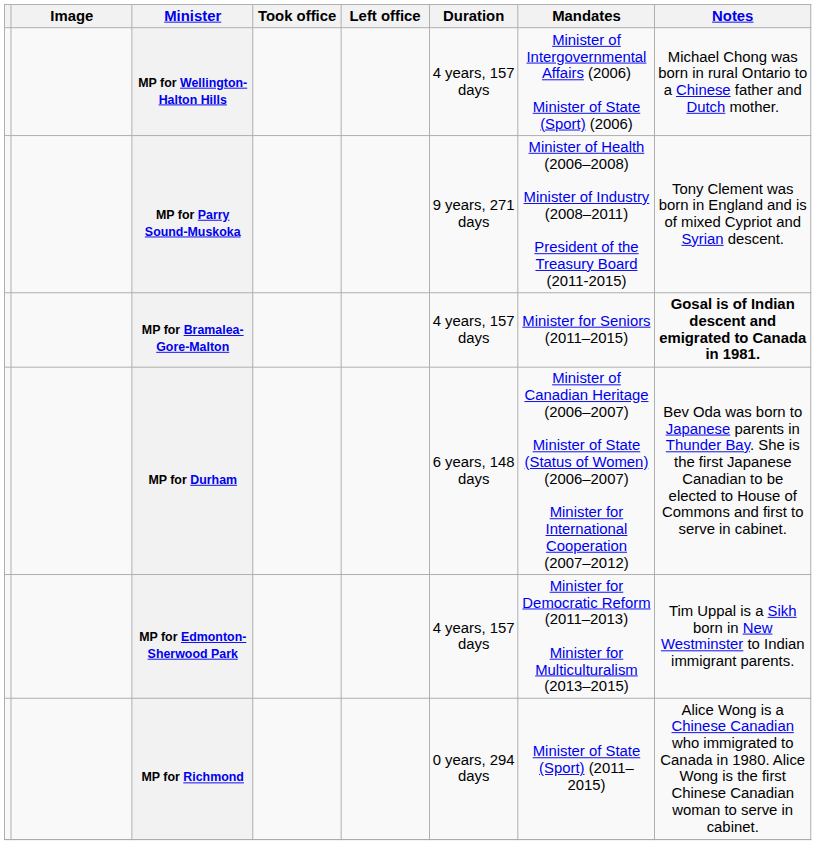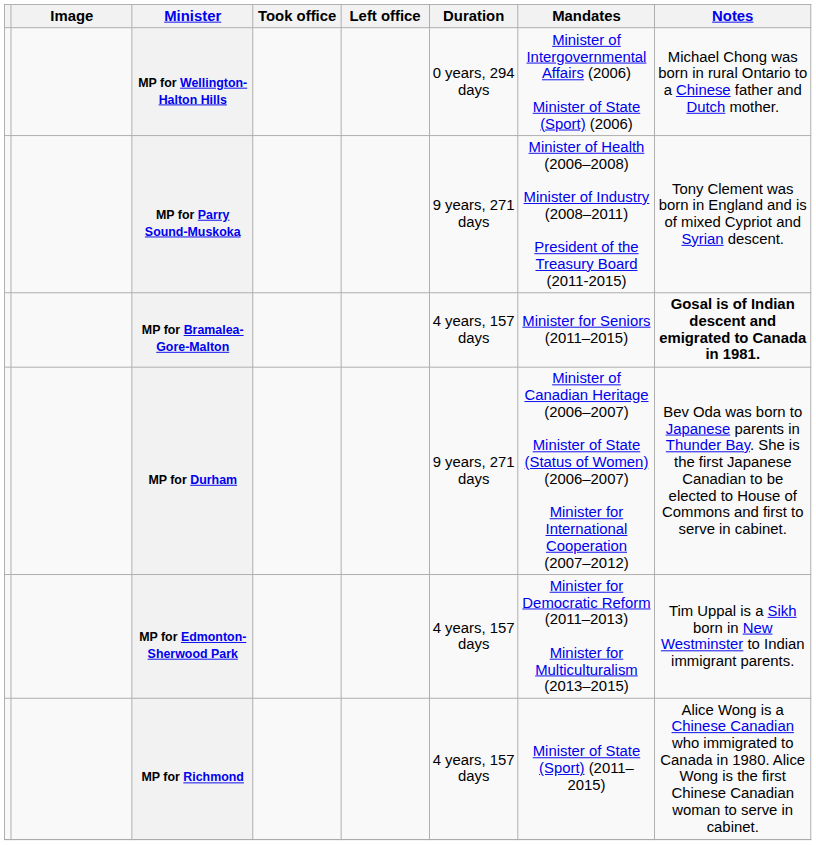(474, 81) 4 years, 157 days -> (474, 81) 0 years, 294 days
(474, 470) 6 years, 148 days -> (474, 470) 9 years, 271 days
(474, 768) 0 years, 294 days -> (474, 768) 4 years, 157 days
